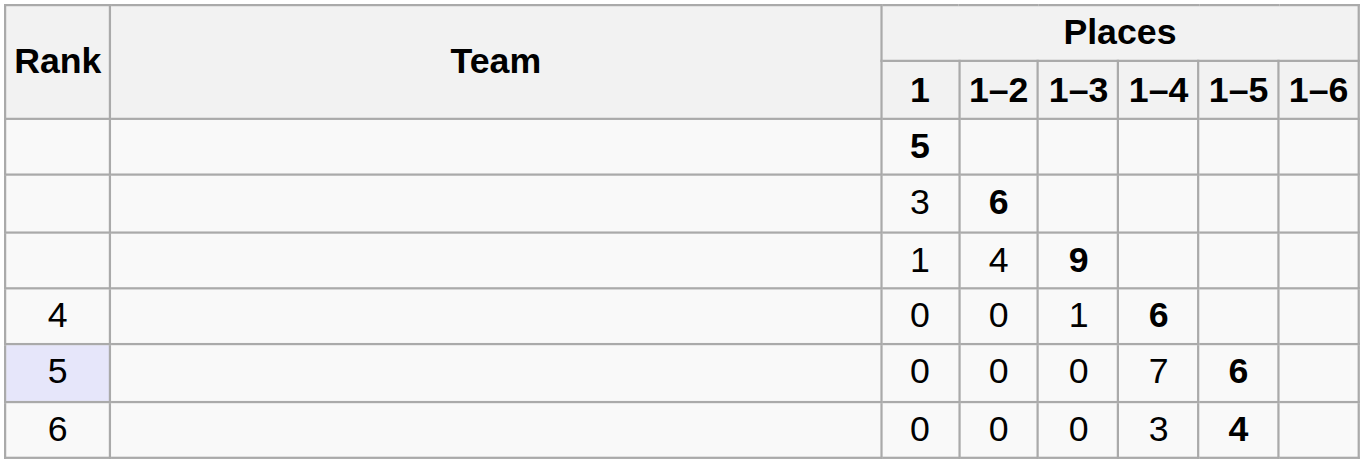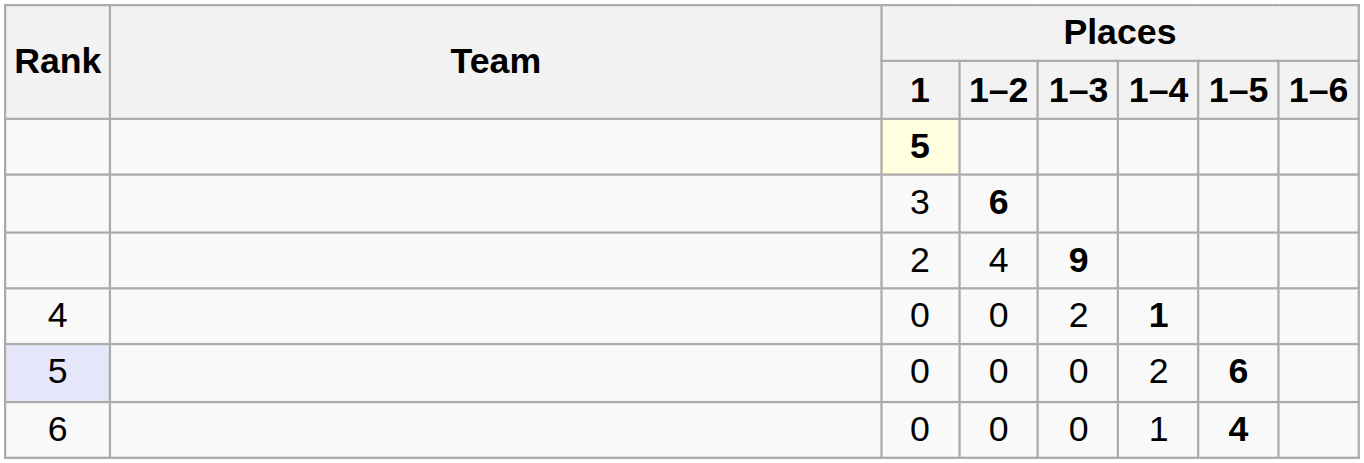(920, 145) no background -> (920, 145) lightyellow background
(920, 259) 1 -> (920, 259) 2
(1079, 315) 1 -> (1079, 315) 2
(1159, 315) 6 -> (1159, 315) 1
(1159, 372) 7 -> (1159, 372) 2
(1159, 428) 3 -> (1159, 428) 1
